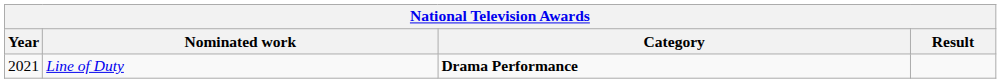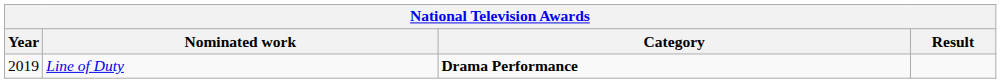(24, 66) 2021 -> (24, 66) 2019
